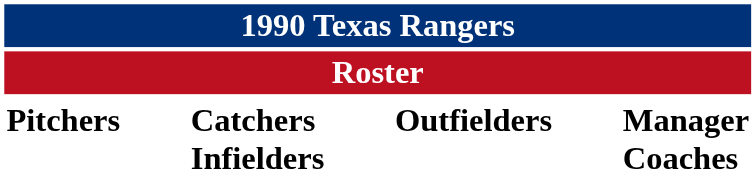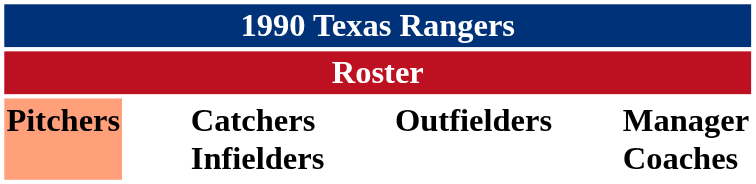(63, 119) no background -> (63, 119) lightsalmon background
